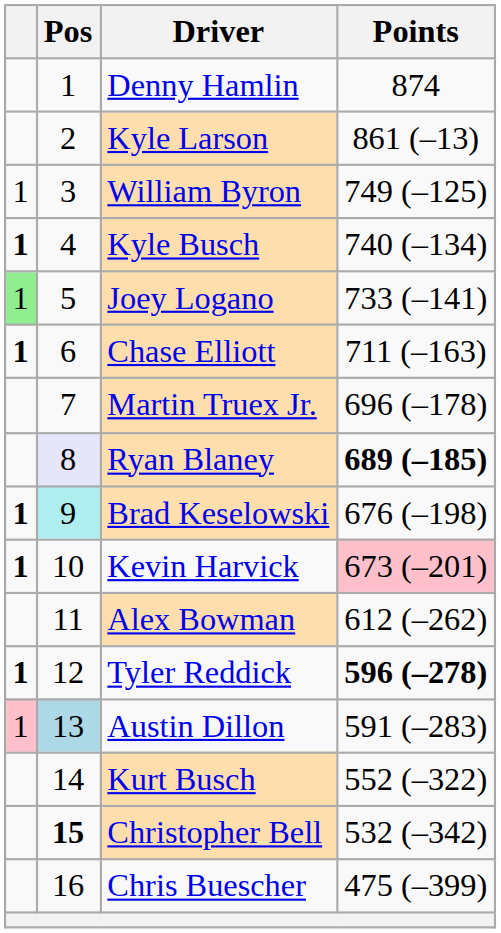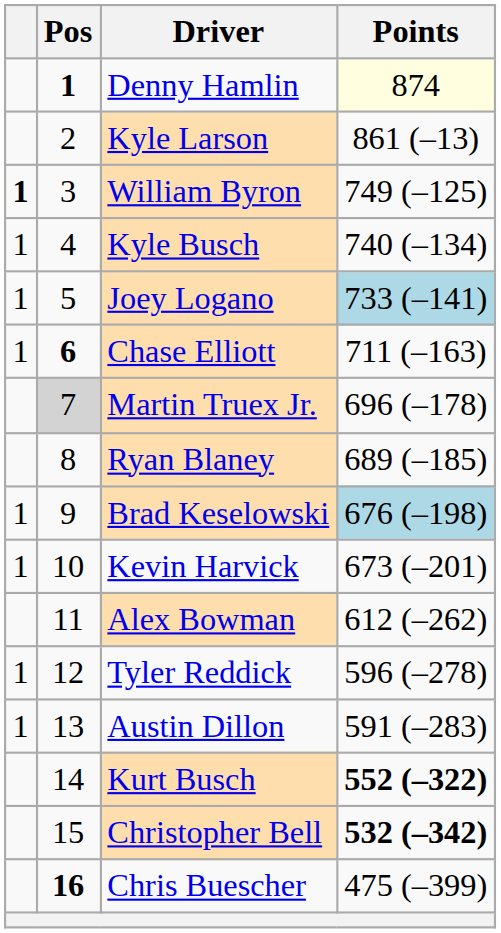(68, 84) normal -> (68, 84) bold
(416, 84) no background -> (416, 84) lightyellow background
(21, 191) normal -> (21, 191) bold
(21, 244) bold -> (21, 244) normal
(21, 298) lightgreen background -> (21, 298) no background
(416, 298) no background -> (416, 298) lightblue background
(21, 351) bold -> (21, 351) normal
(68, 351) normal -> (68, 351) bold
(68, 405) no background -> (68, 405) lightgrey background
(68, 458) lavender background -> (68, 458) no background
(416, 458) bold -> (416, 458) normal
(21, 511) bold -> (21, 511) normal
(68, 511) paleturquoise background -> (68, 511) no background
(416, 511) no background -> (416, 511) lightblue background
(21, 565) bold -> (21, 565) normal
(416, 565) pink background -> (416, 565) no background
(21, 671) bold -> (21, 671) normal
(416, 671) bold -> (416, 671) normal
(21, 725) pink background -> (21, 725) no background
(68, 725) lightblue background -> (68, 725) no background
(416, 778) normal -> (416, 778) bold
(68, 832) bold -> (68, 832) normal
(416, 832) normal -> (416, 832) bold
(68, 885) normal -> (68, 885) bold
